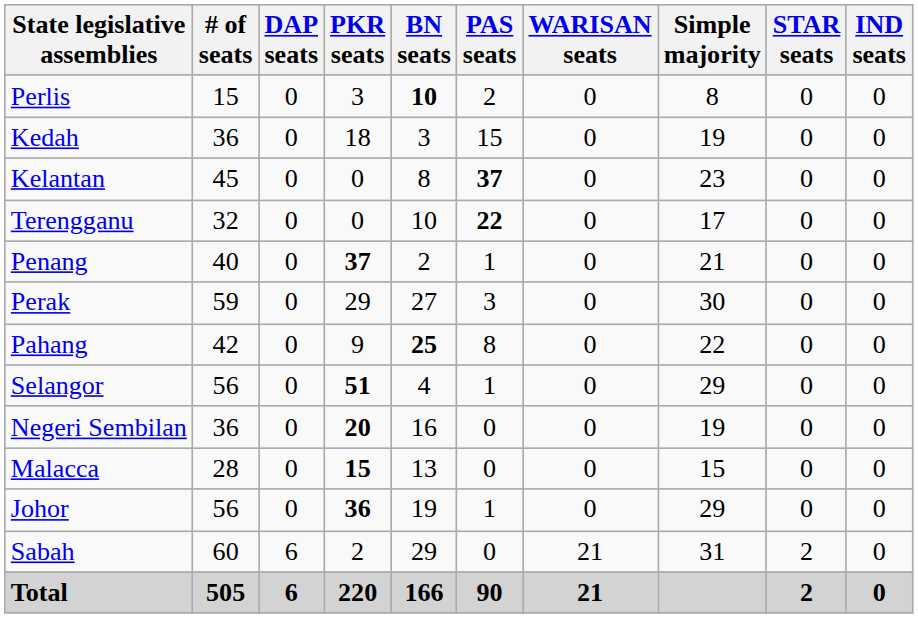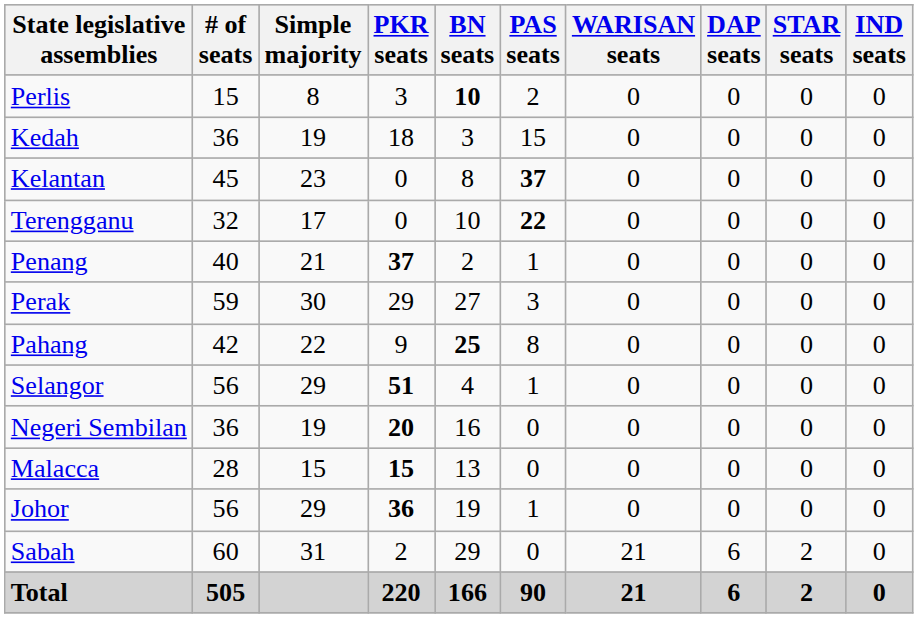columns swapped: (712, 39) <-> (291, 39)
